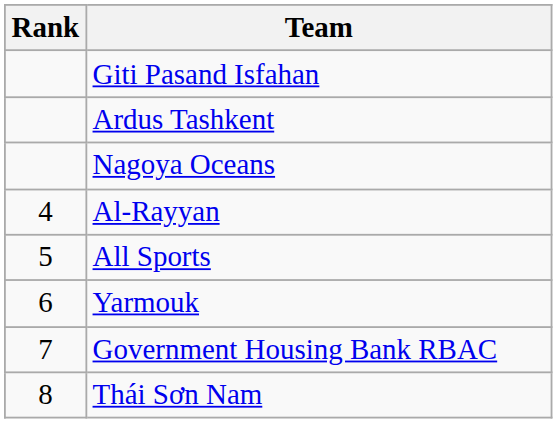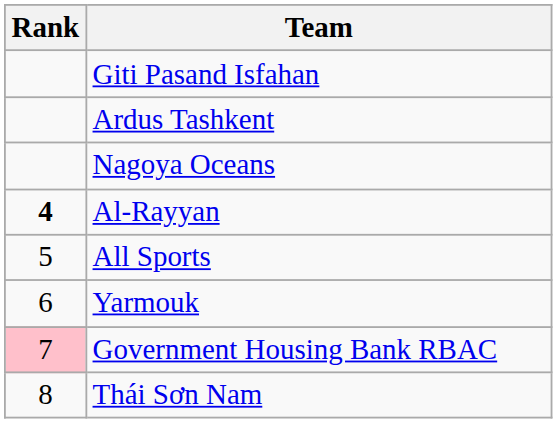(45, 211) normal -> (45, 211) bold
(45, 348) no background -> (45, 348) pink background
